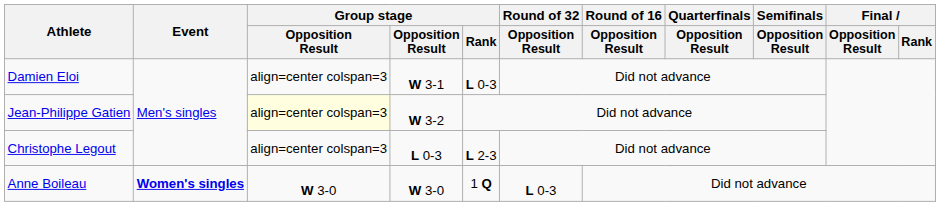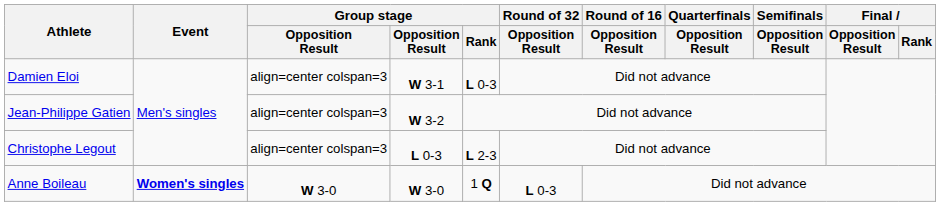(319, 113) lightyellow background -> (319, 113) no background
